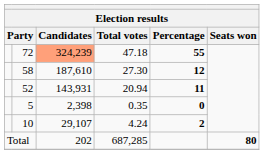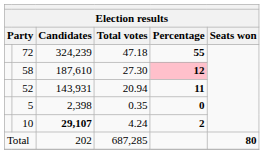(74, 53) lightsalmon background -> (74, 53) no background
(199, 70) no background -> (199, 70) pink background
(77, 123) normal -> (77, 123) bold
